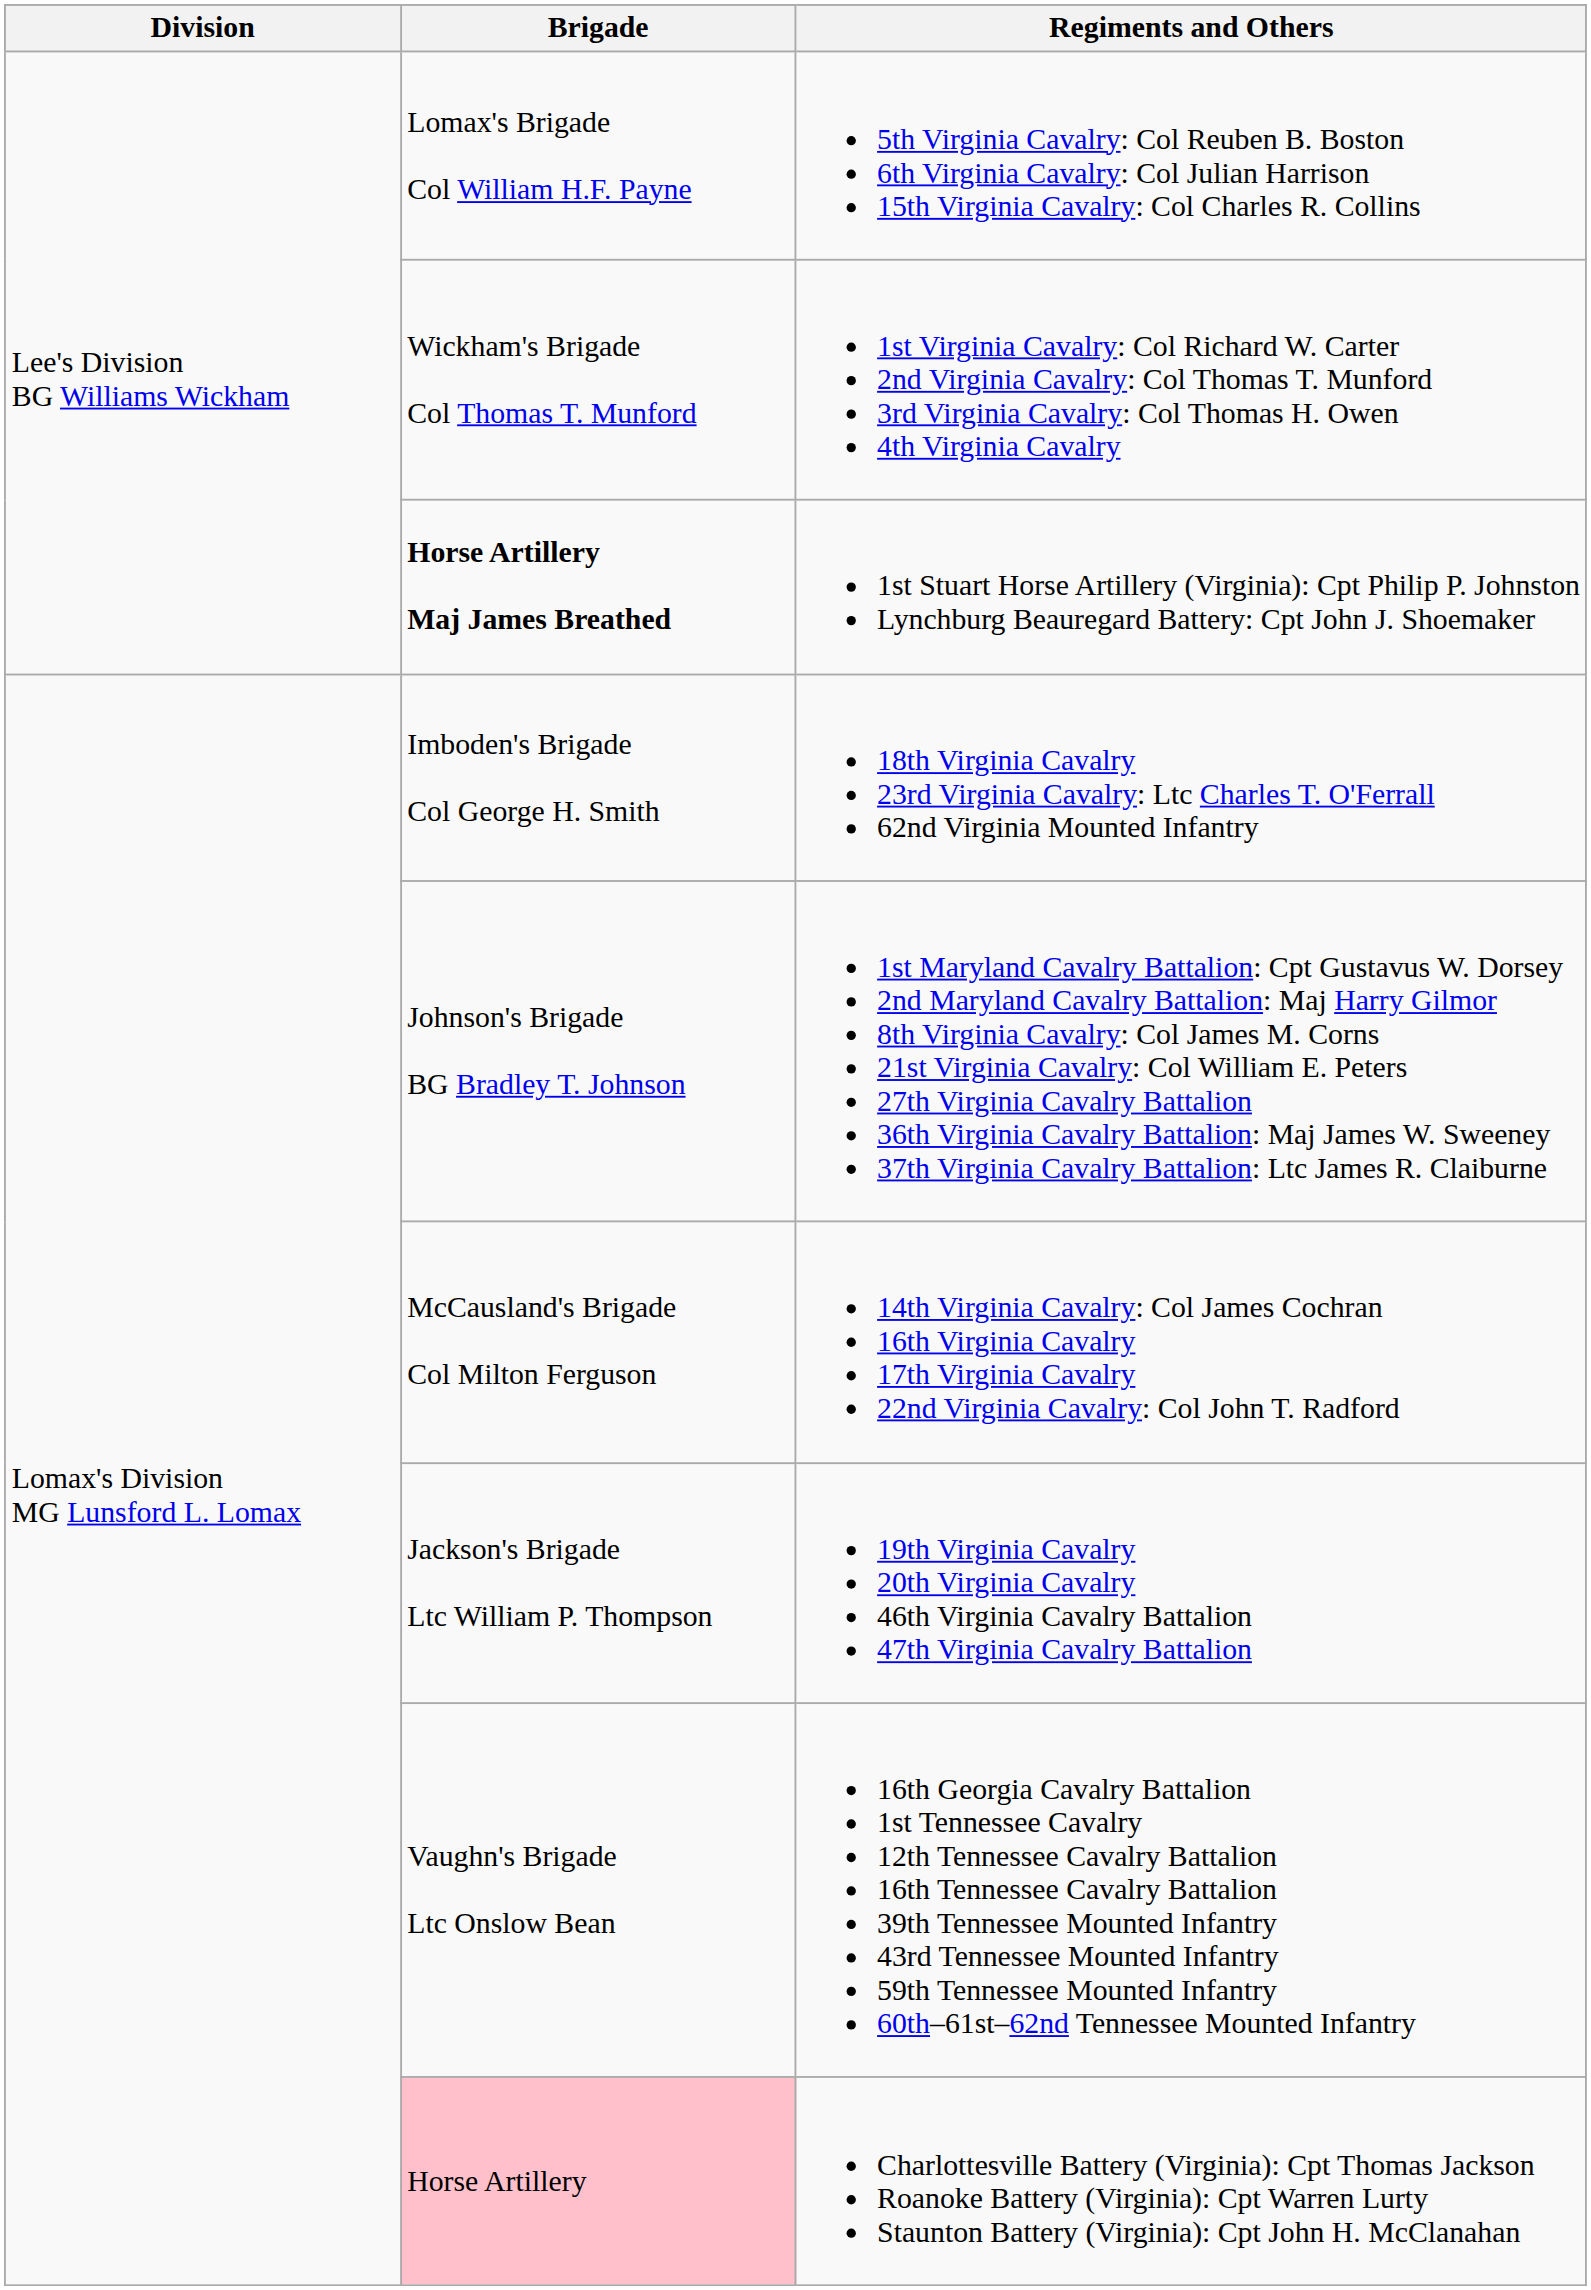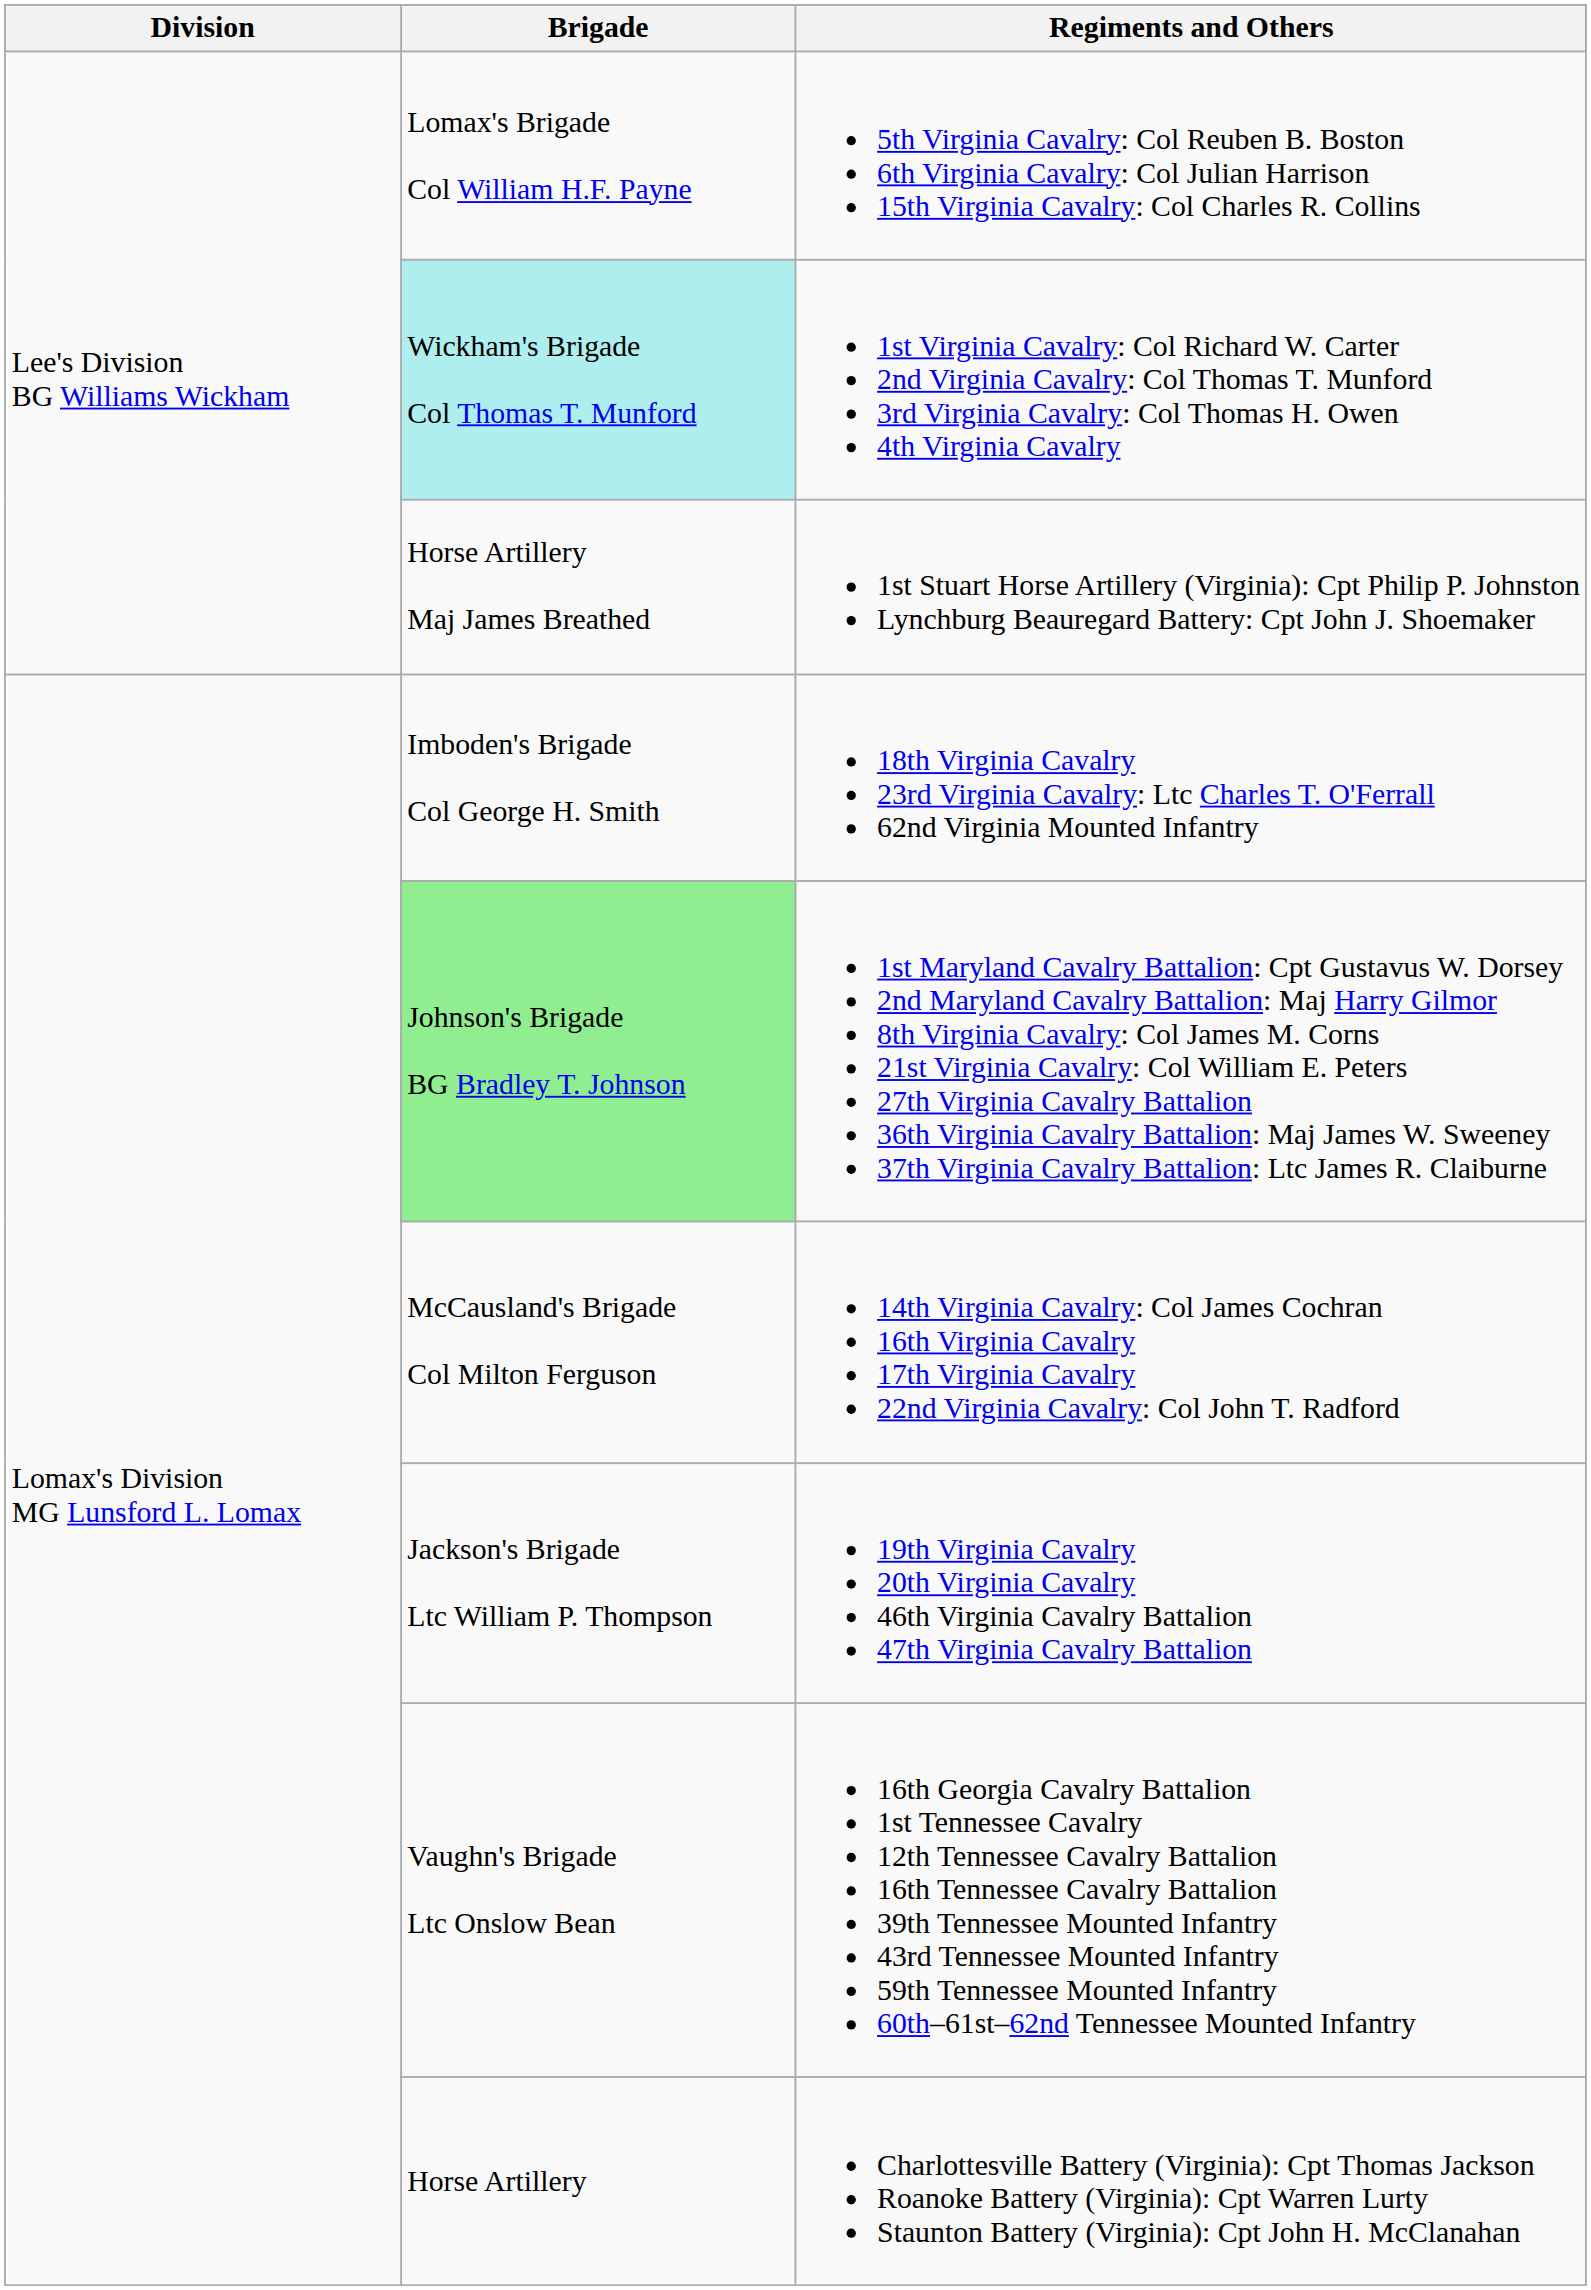(552, 379) no background -> (552, 379) paleturquoise background
(539, 586) bold -> (529, 586) normal
(546, 1050) no background -> (546, 1050) lightgreen background
(497, 2180) pink background -> (497, 2180) no background
